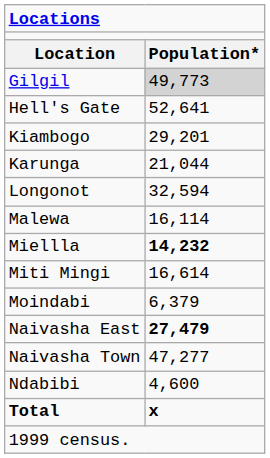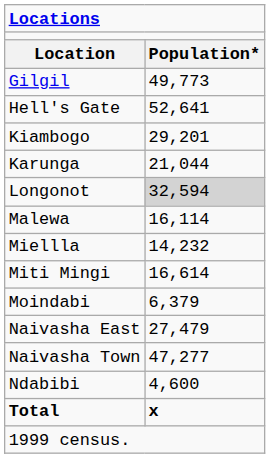(179, 82) lightgrey background -> (179, 82) no background
(179, 192) no background -> (179, 192) lightgrey background
(179, 247) bold -> (179, 247) normal
(179, 329) bold -> (179, 329) normal
